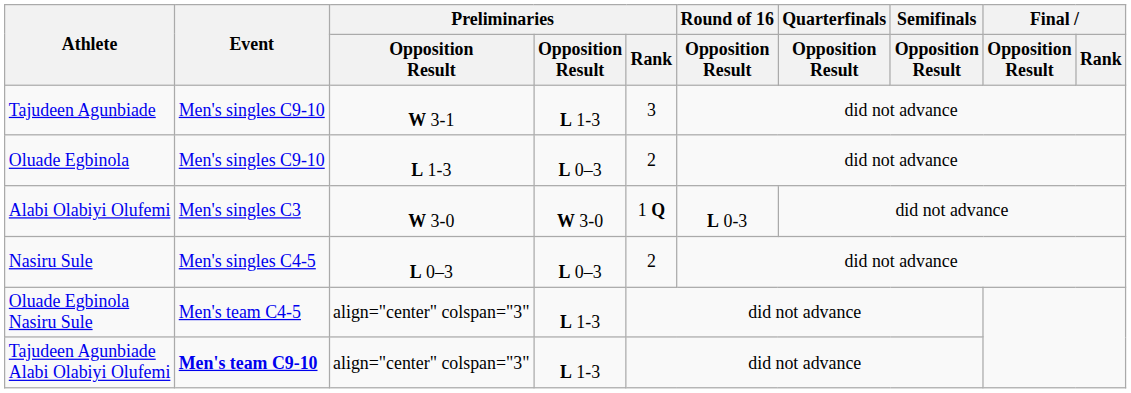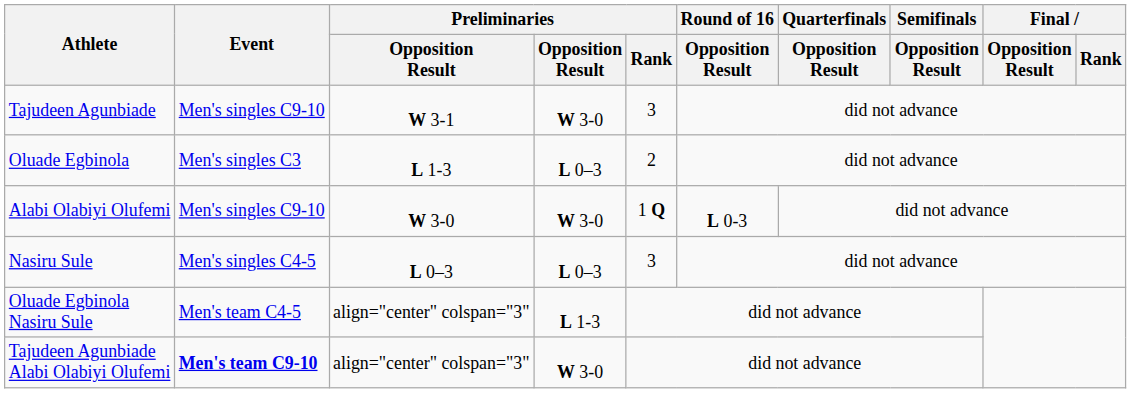(580, 120) L 1-3 -> (580, 120) W 3-0
(252, 160) Men's singles C9-10 -> (240, 160) Men's singles C3
(240, 211) Men's singles C3 -> (252, 211) Men's singles C9-10
(651, 261) 2 -> (651, 261) 3
(580, 373) L 1-3 -> (580, 373) W 3-0
